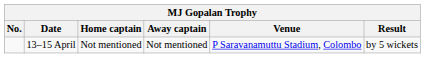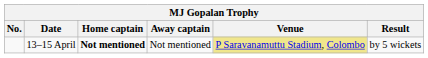(111, 45) normal -> (113, 45) bold
(287, 45) no background -> (290, 45) khaki background
